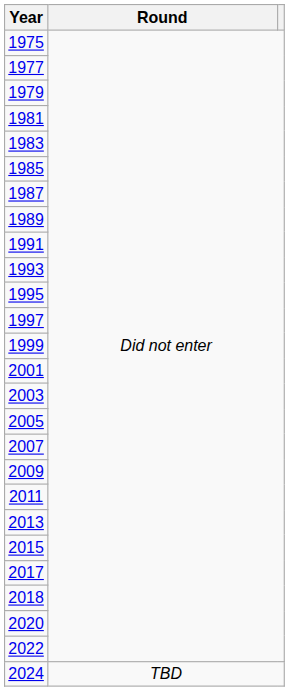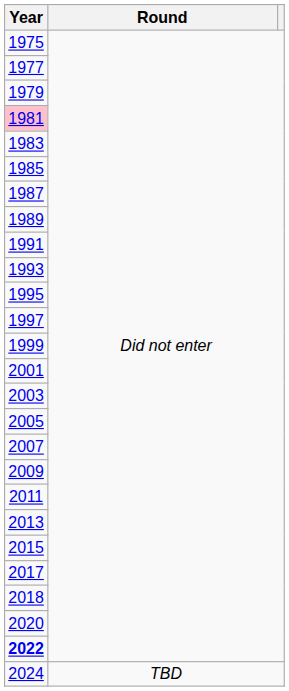(26, 119) no background -> (26, 119) pink background
(26, 649) normal -> (26, 649) bold
